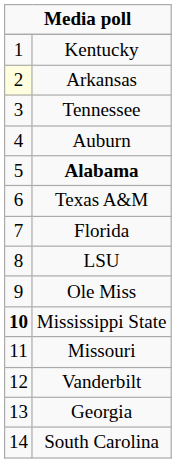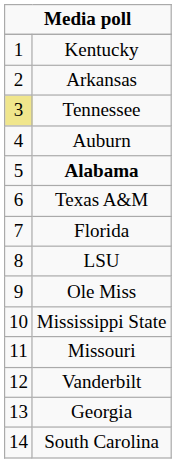(19, 79) lightyellow background -> (19, 79) no background
(19, 110) no background -> (19, 110) khaki background
(19, 321) bold -> (19, 321) normal
